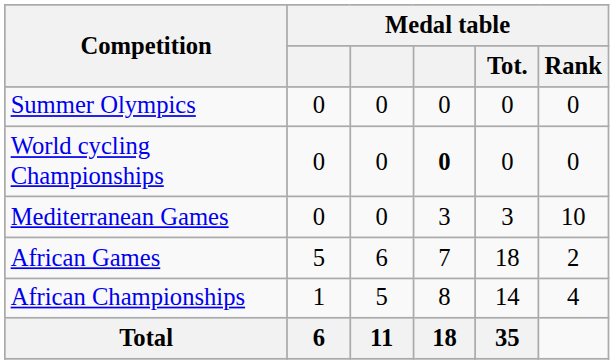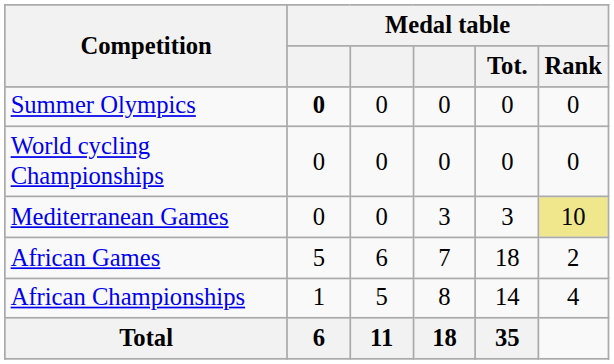(319, 106) normal -> (319, 106) bold
(444, 161) bold -> (444, 161) normal
(573, 216) no background -> (573, 216) khaki background
